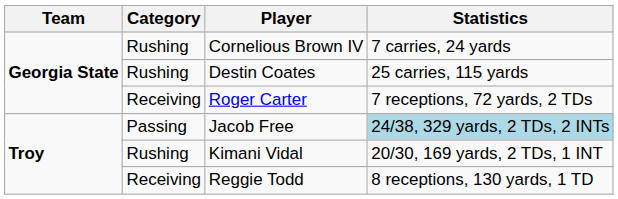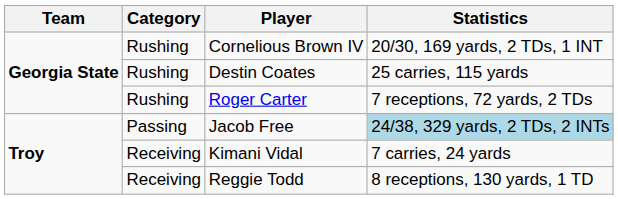(441, 45) 7 carries, 24 yards -> (487, 45) 20/30, 169 yards, 2 TDs, 1 INT
(164, 99) Receiving -> (158, 99) Rushing
(158, 153) Rushing -> (164, 153) Receiving
(487, 153) 20/30, 169 yards, 2 TDs, 1 INT -> (441, 153) 7 carries, 24 yards
